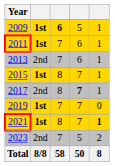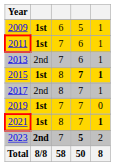(60, 27) bold -> (61, 27) normal
(80, 75) normal -> (81, 75) bold
(99, 75) normal -> (100, 75) bold
(80, 90) bold -> (81, 90) normal
(40, 138) normal -> (41, 138) bold
(80, 138) normal -> (81, 138) bold
